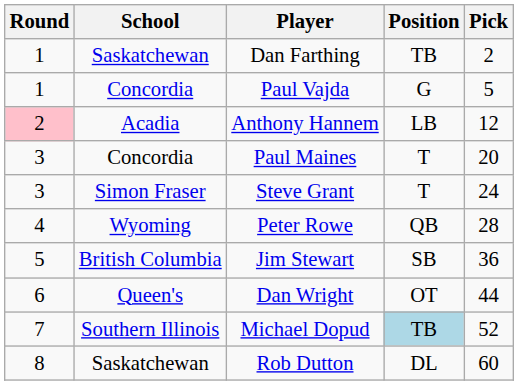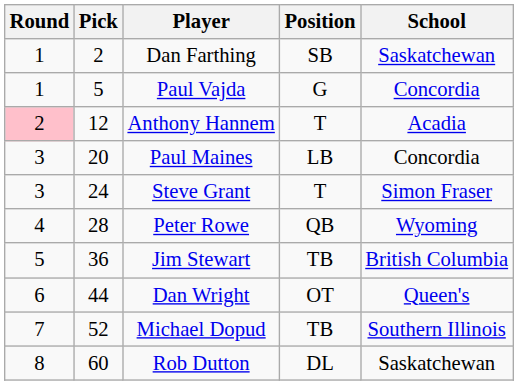columns swapped: (489, 21) <-> (150, 21)
(424, 55) TB -> (320, 55) SB
(424, 123) LB -> (320, 123) T
(424, 158) T -> (320, 158) LB
(424, 260) SB -> (320, 260) TB
(424, 328) lightblue background -> (320, 328) no background
